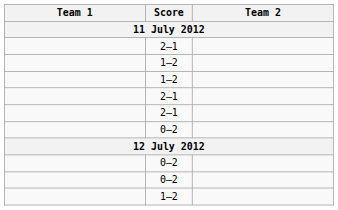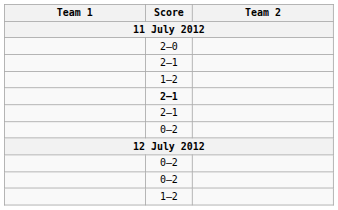(169, 46) 2–1 -> (169, 46) 2–0
(169, 63) 1–2 -> (169, 63) 2–1
(169, 96) normal -> (169, 96) bold
